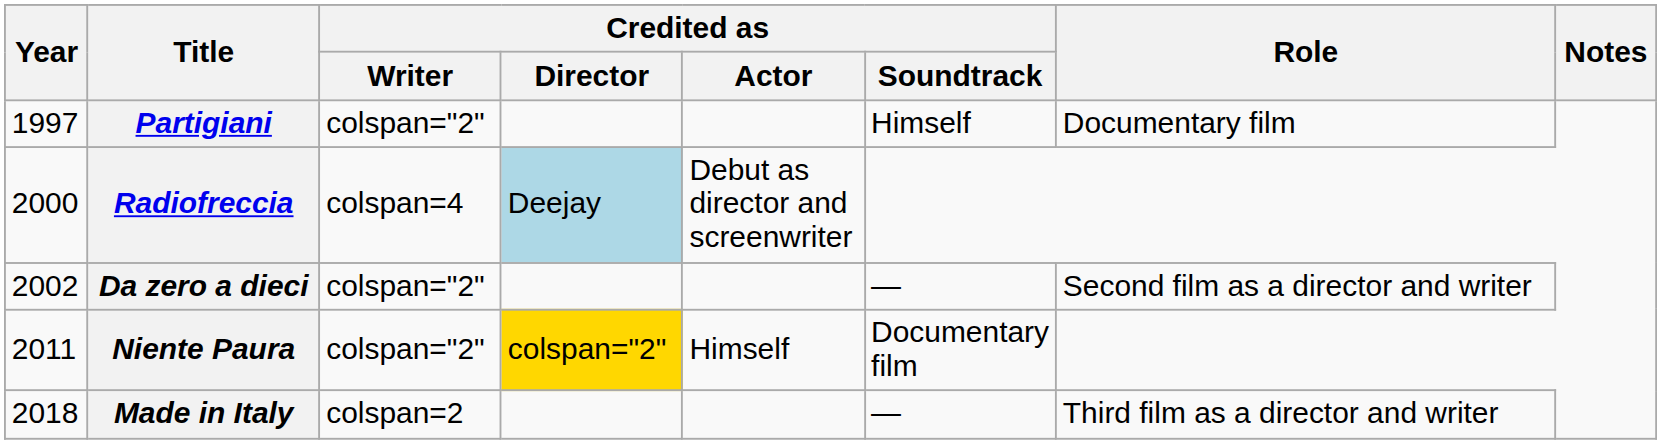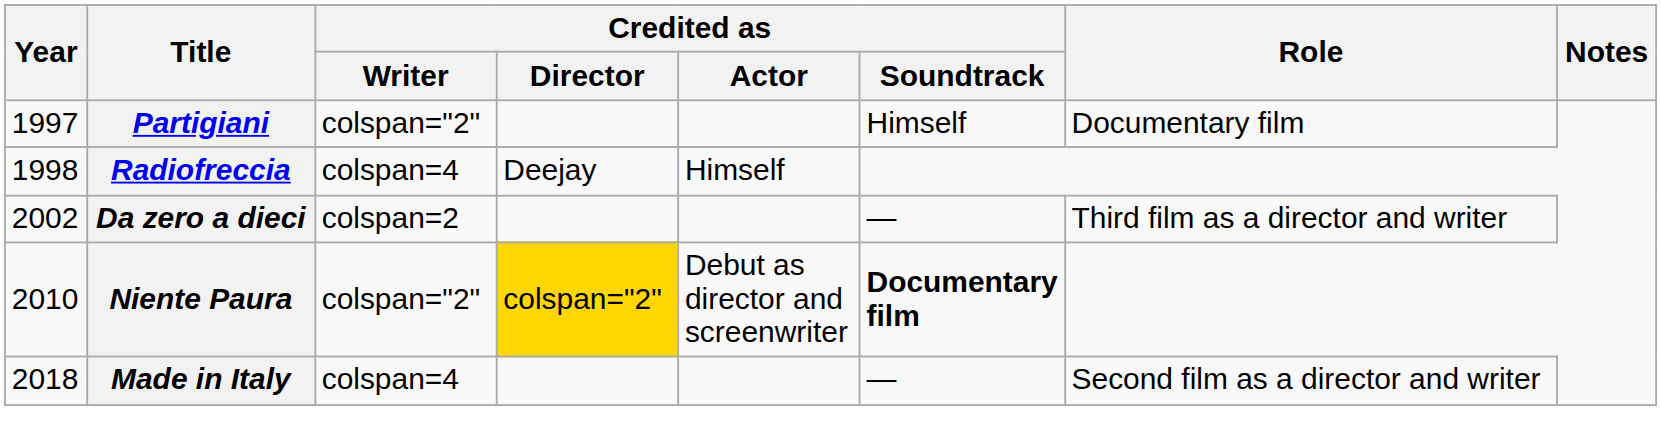(45, 204) 2000 -> (45, 170) 1998
(554, 204) lightblue background -> (550, 170) no background
(771, 204) Debut as director and screenwriter -> (735, 170) Himself
(405, 285) colspan="2" -> (390, 218) colspan=2
(1297, 285) Second film as a director and writer -> (1289, 218) Third film as a director and writer
(44, 349) 2011 -> (45, 299) 2010
(739, 349) Himself -> (766, 299) Debut as director and screenwriter
(960, 349) normal -> (962, 299) bold
(395, 413) colspan=2 -> (390, 380) colspan=4
(1281, 413) Third film as a director and writer -> (1306, 380) Second film as a director and writer
